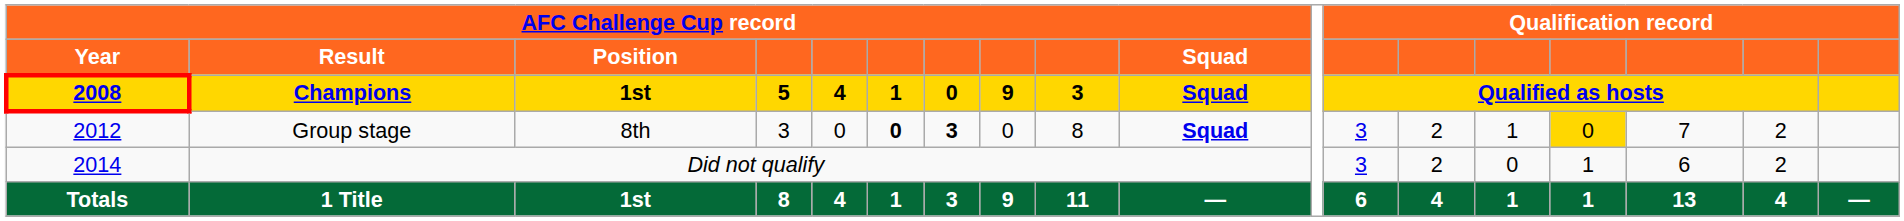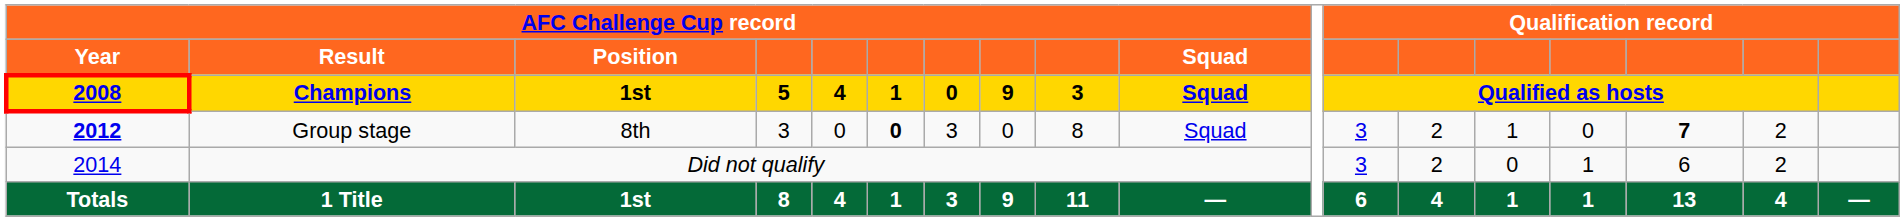(97, 131) normal -> (97, 131) bold
(952, 130) bold -> (952, 130) normal
(1215, 130) bold -> (1215, 130) normal
(1588, 130) gold background -> (1588, 130) no background
(1684, 130) normal -> (1684, 130) bold
